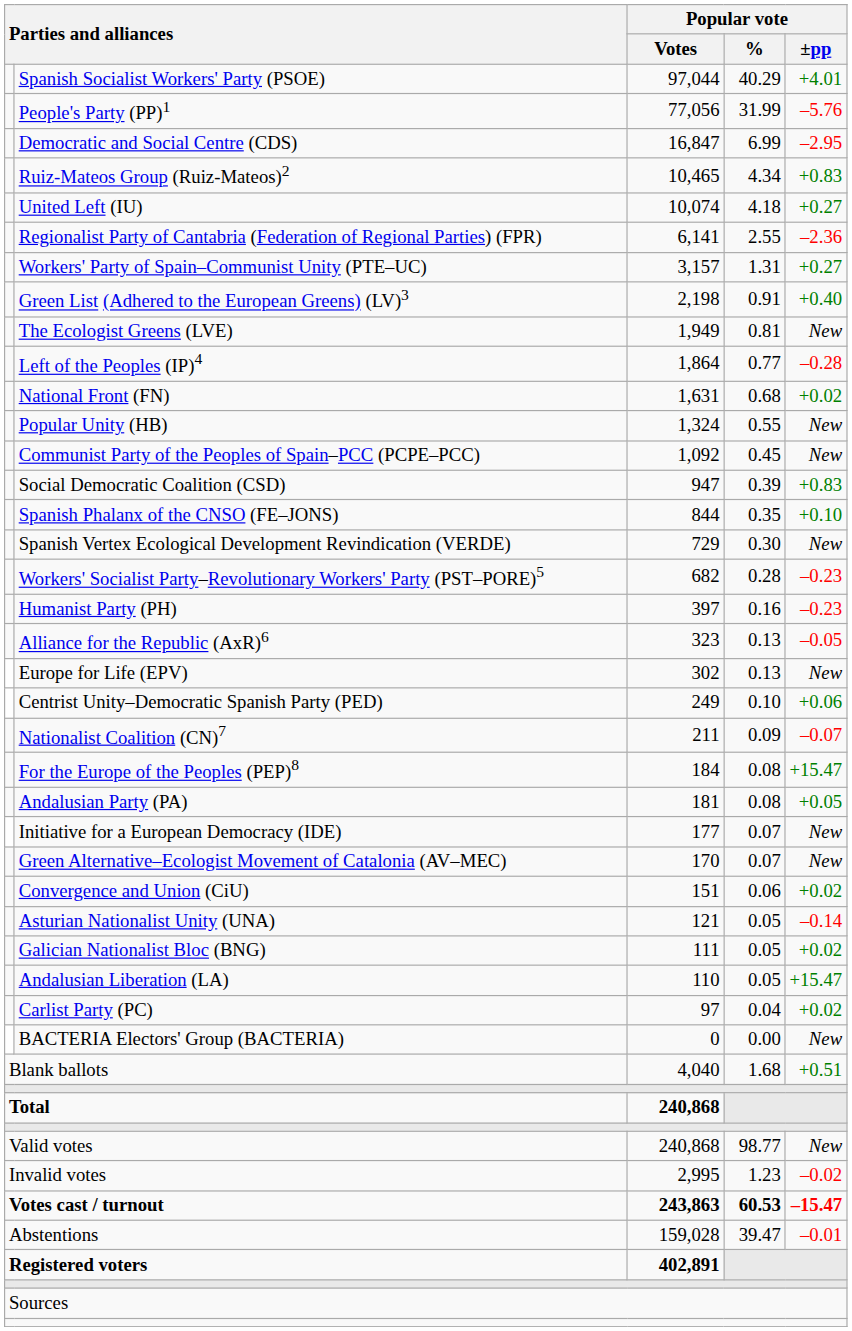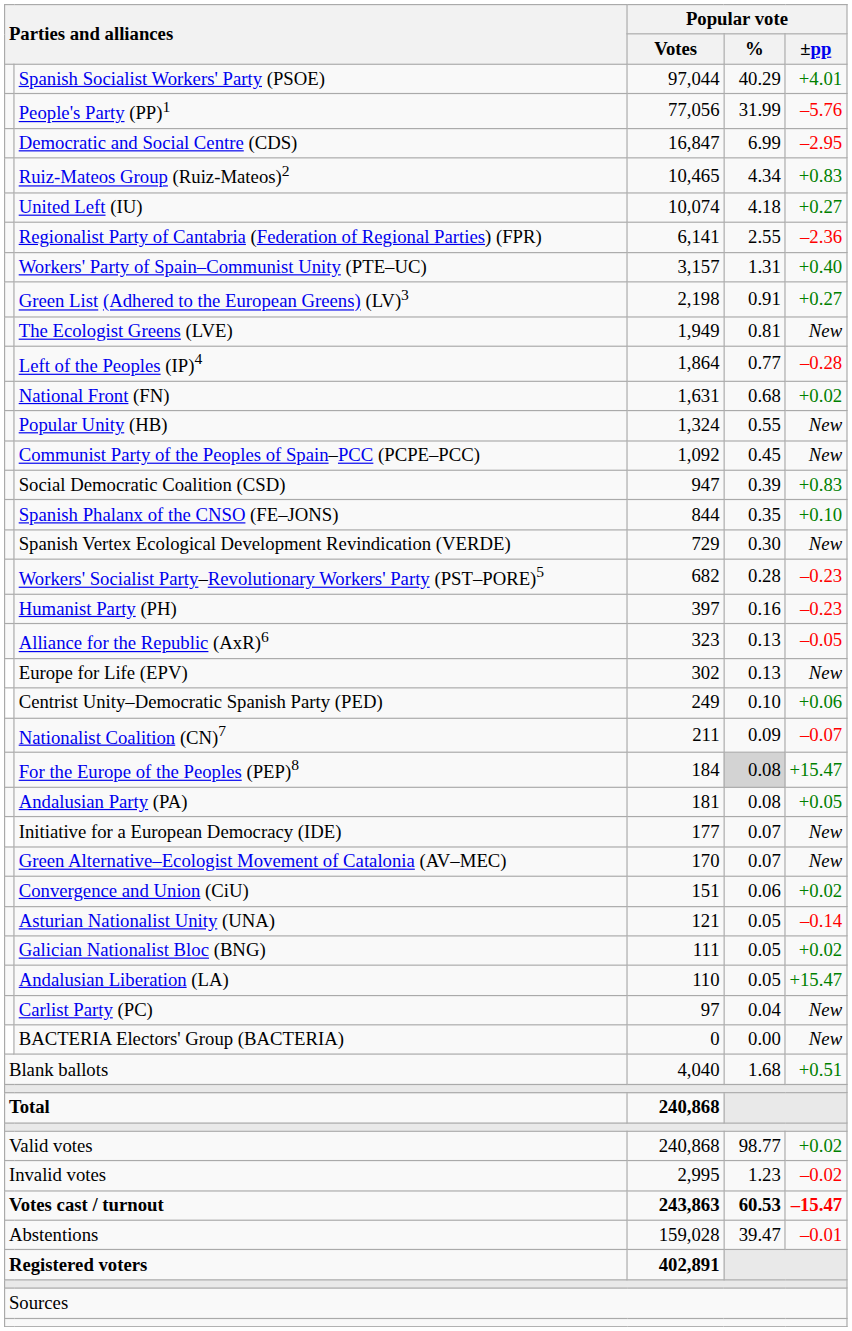(820, 266) +0.27 -> (820, 266) +0.40
(820, 299) +0.40 -> (820, 299) +0.27
(764, 769) no background -> (764, 769) lightgrey background
(820, 1009) +0.02 -> (825, 1009) New
(825, 1145) New -> (820, 1145) +0.02
